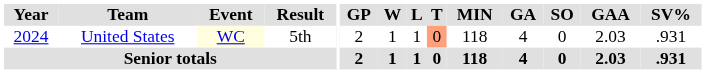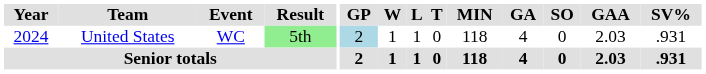(231, 36) lightyellow background -> (231, 36) no background
(300, 36) no background -> (300, 36) lightgreen background
(359, 36) no background -> (359, 36) lightblue background
(437, 36) lightsalmon background -> (437, 36) no background
